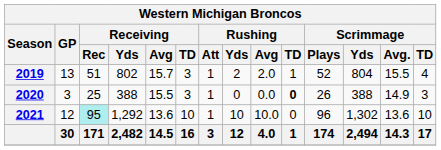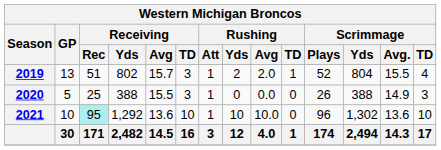(67, 94) 3 -> (67, 94) 5
(293, 94) bold -> (293, 94) normal
(67, 114) 12 -> (67, 114) 10
